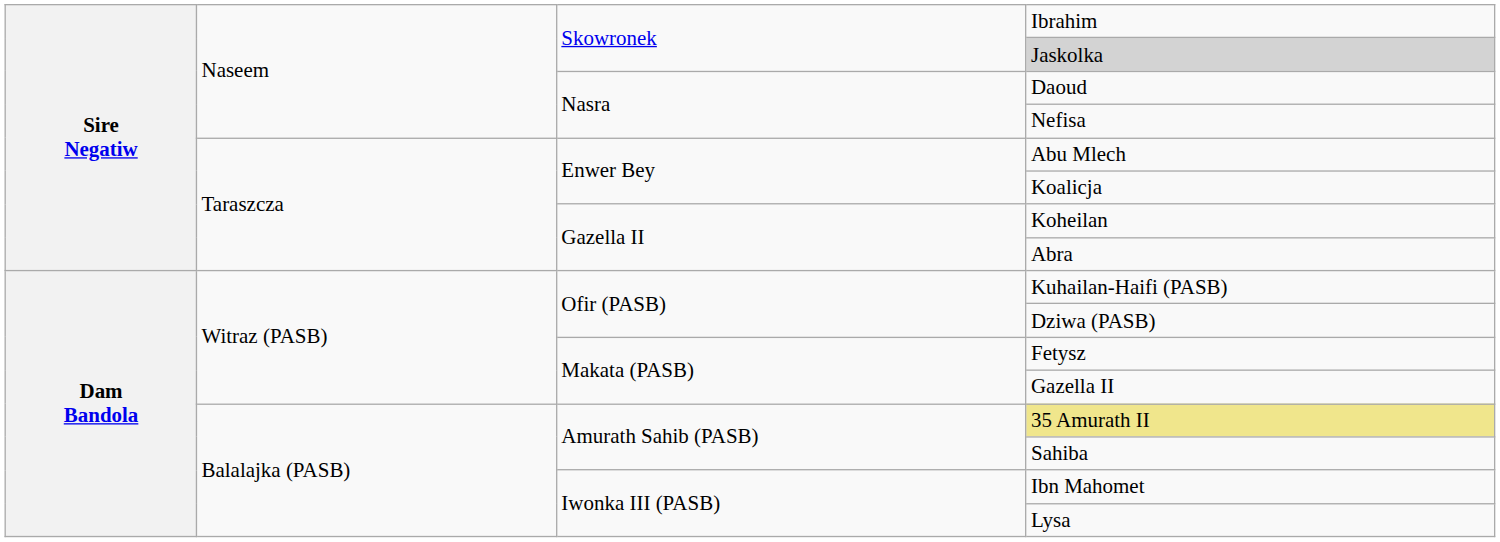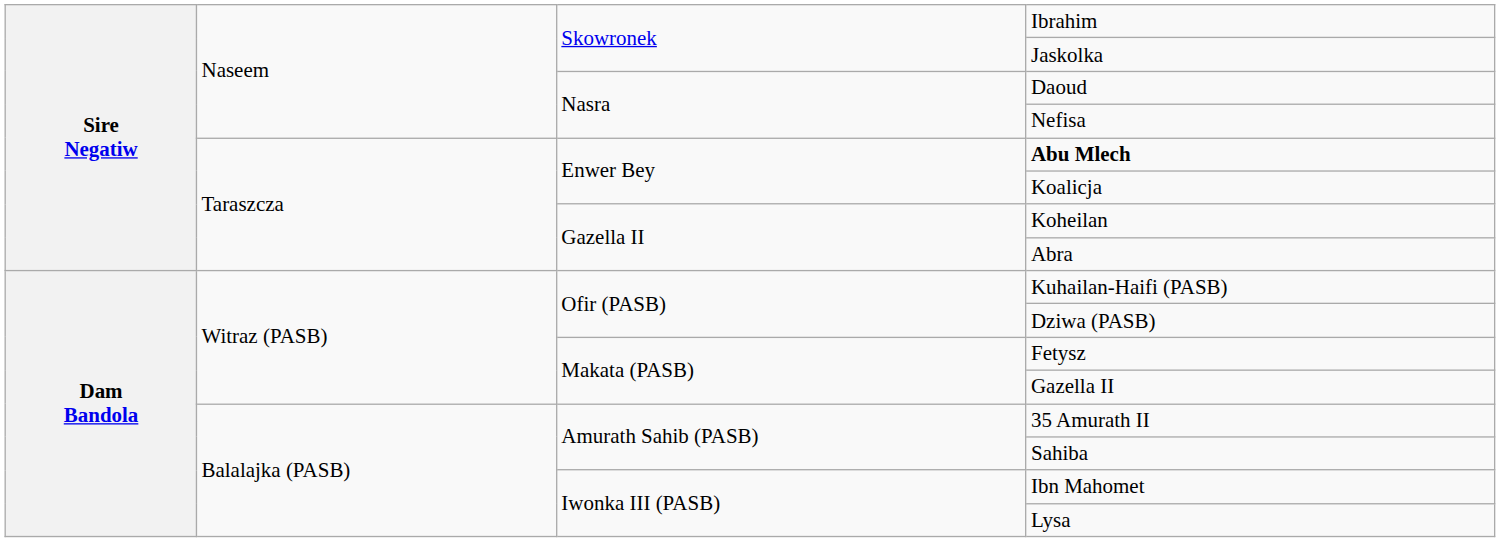(1067, 54) lightgrey background -> (1067, 54) no background
(1078, 154) normal -> (1081, 154) bold
(1090, 420) khaki background -> (1090, 420) no background
